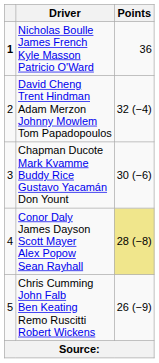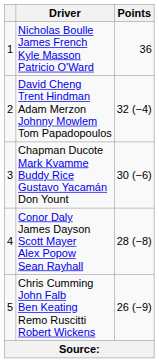(10, 49) bold -> (10, 49) normal
(134, 242) khaki background -> (134, 242) no background
